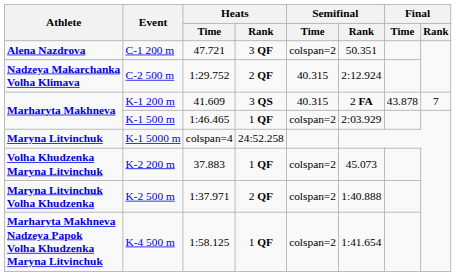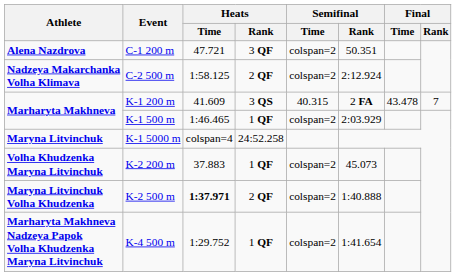(209, 76) 1:29.752 -> (209, 76) 1:58.125
(313, 76) 40.315 -> (313, 76) colspan=2
(402, 101) 43.878 -> (402, 101) 43.478
(209, 196) normal -> (209, 196) bold
(209, 242) 1:58.125 -> (209, 242) 1:29.752
